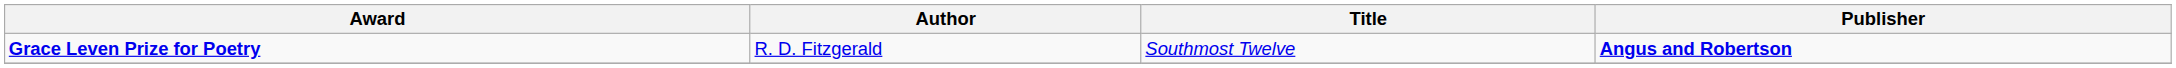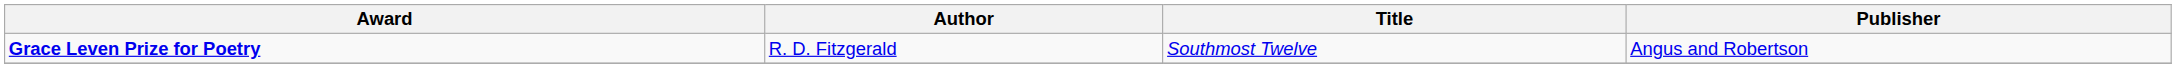(1696, 48) bold -> (1719, 48) normal
